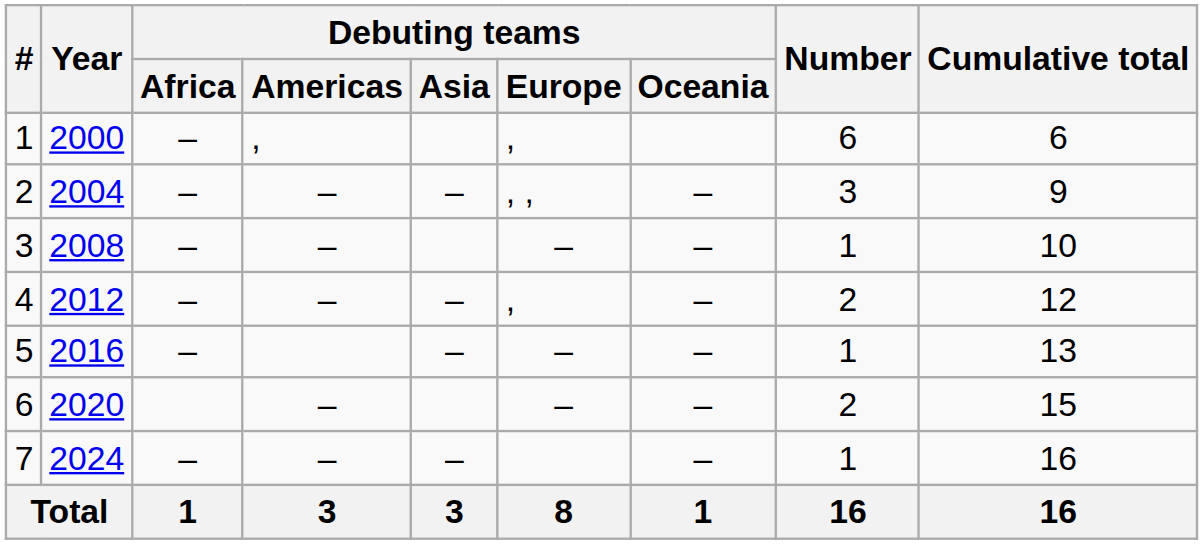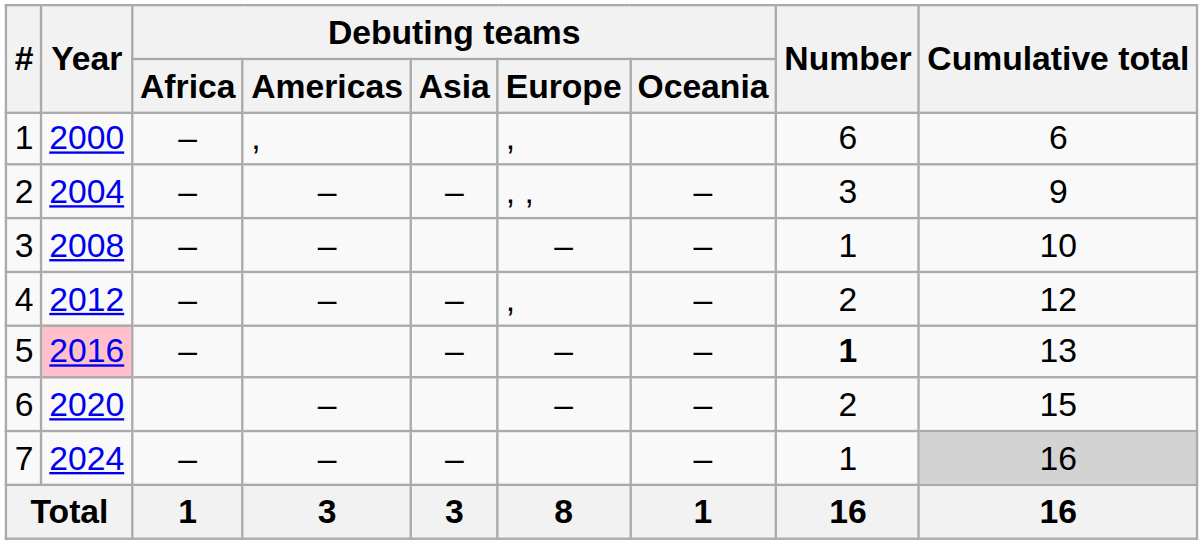(87, 352) no background -> (87, 352) pink background
(848, 352) normal -> (848, 352) bold
(1058, 458) no background -> (1058, 458) lightgrey background
